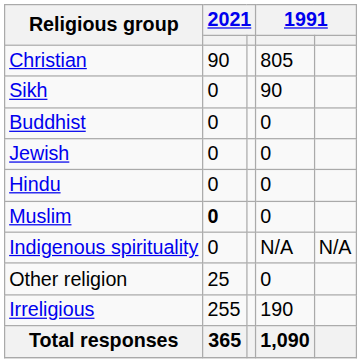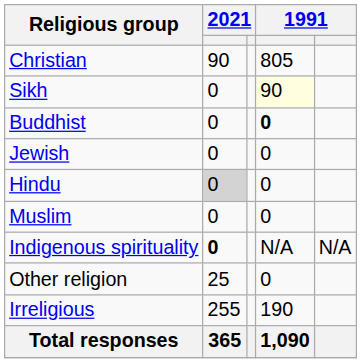(271, 91) no background -> (271, 91) lightyellow background
(266, 122) normal -> (266, 122) bold
(213, 185) no background -> (213, 185) lightgrey background
(213, 216) bold -> (213, 216) normal
(213, 247) normal -> (213, 247) bold
